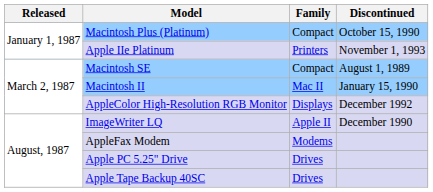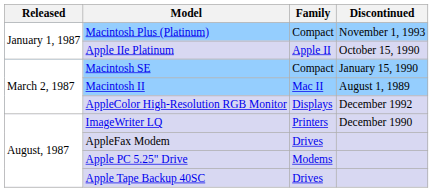(379, 31) October 15, 1990 -> (382, 31) November 1, 1993
(310, 50) Printers -> (312, 50) Apple II
(382, 50) November 1, 1993 -> (379, 50) October 15, 1990
(374, 68) August 1, 1989 -> (379, 68) January 15, 1990
(379, 86) January 15, 1990 -> (374, 86) August 1, 1989
(312, 123) Apple II -> (310, 123) Printers
(312, 141) Modems -> (308, 141) Drives
(308, 159) Drives -> (312, 159) Modems
